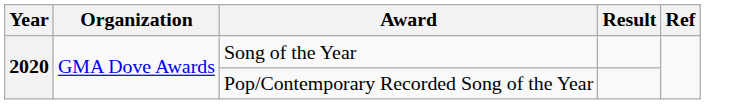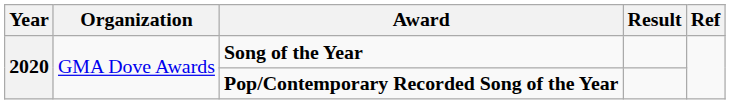(290, 51) normal -> (293, 51) bold
(409, 83) normal -> (421, 83) bold
